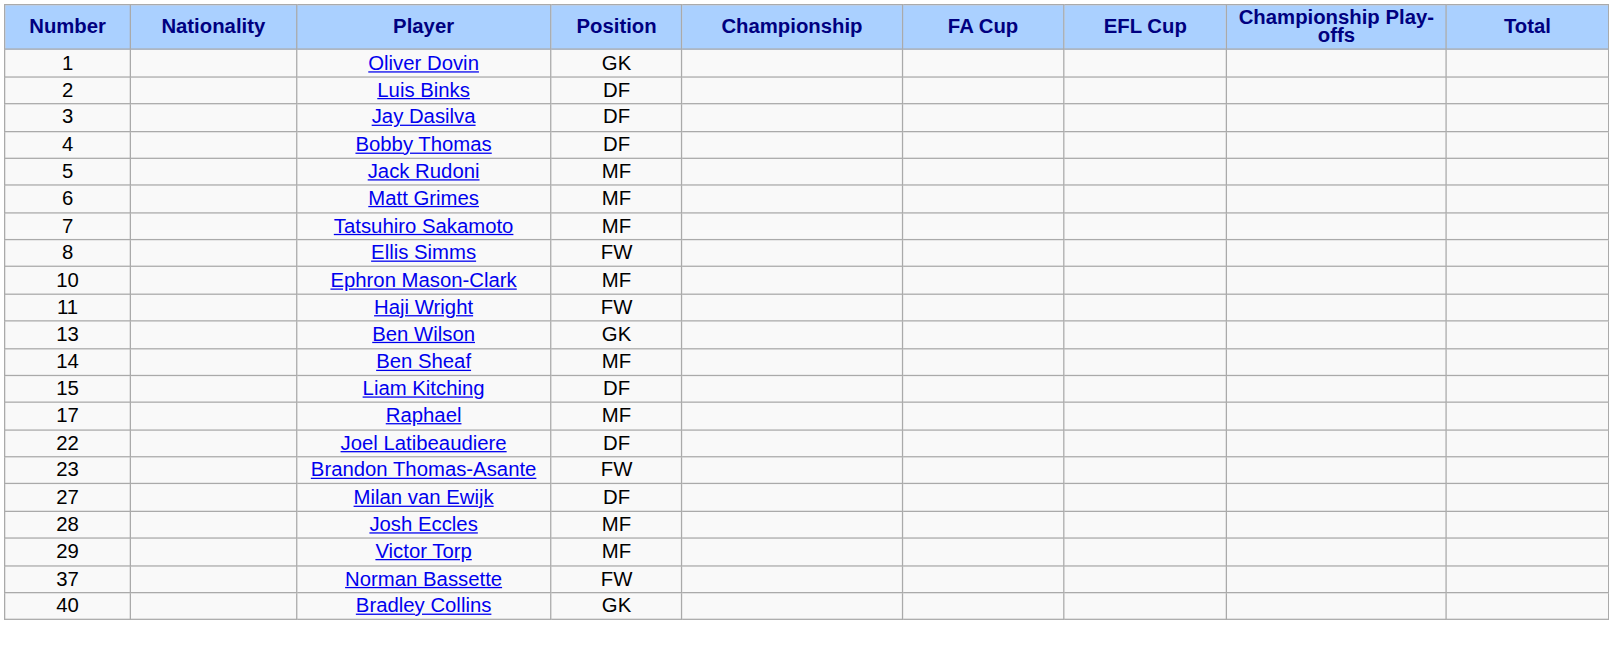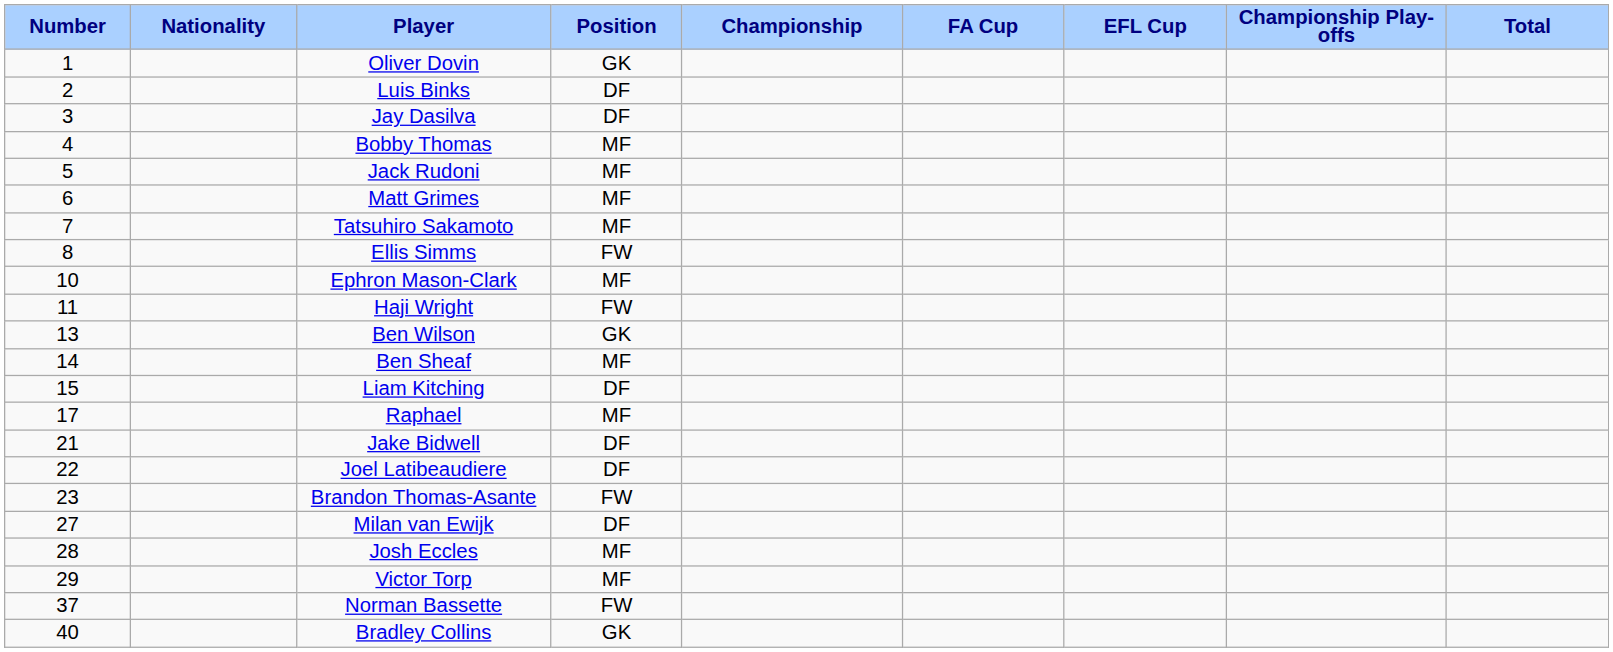(617, 144) DF -> (617, 144) MF
+ row: (424, 443)
